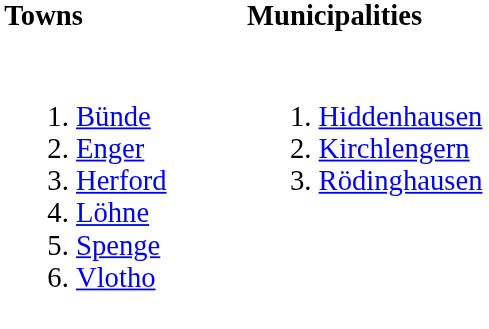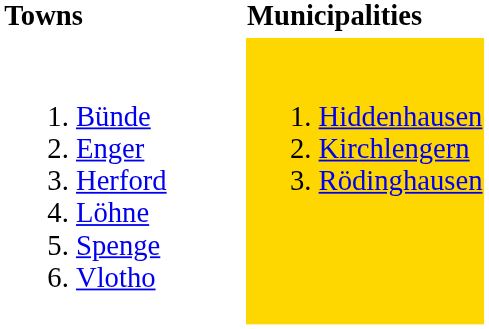(365, 149) no background -> (365, 149) gold background
